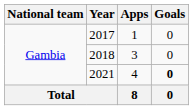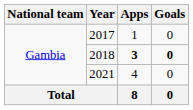(134, 54) normal -> (134, 54) bold
(170, 54) normal -> (170, 54) bold
(170, 74) bold -> (170, 74) normal
